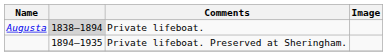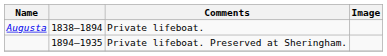(77, 28) lightgrey background -> (77, 28) no background
